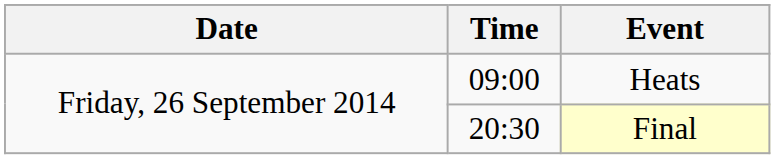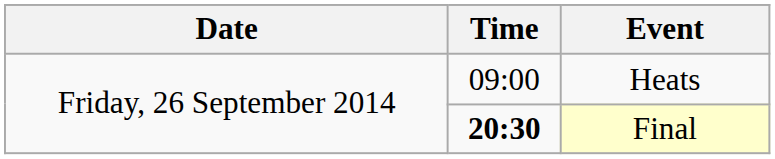(504, 128) normal -> (504, 128) bold
